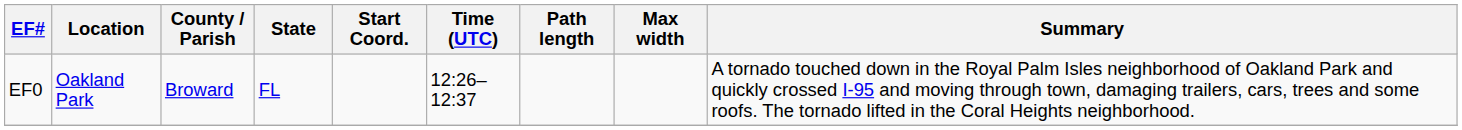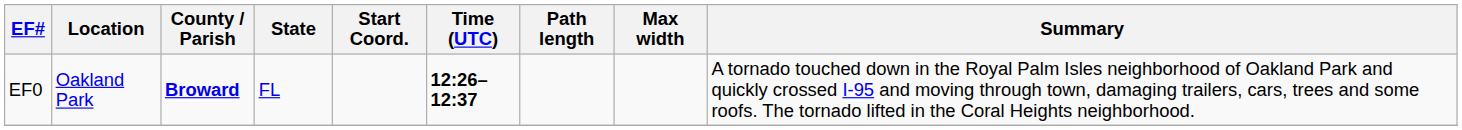(199, 89) normal -> (202, 89) bold
(459, 89) normal -> (459, 89) bold
